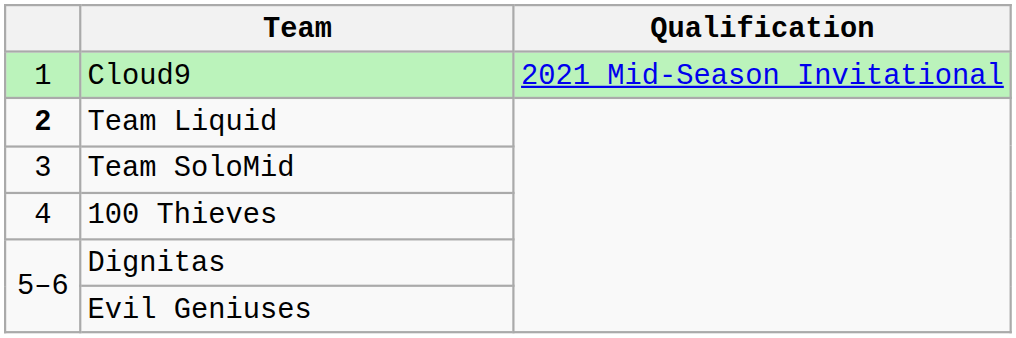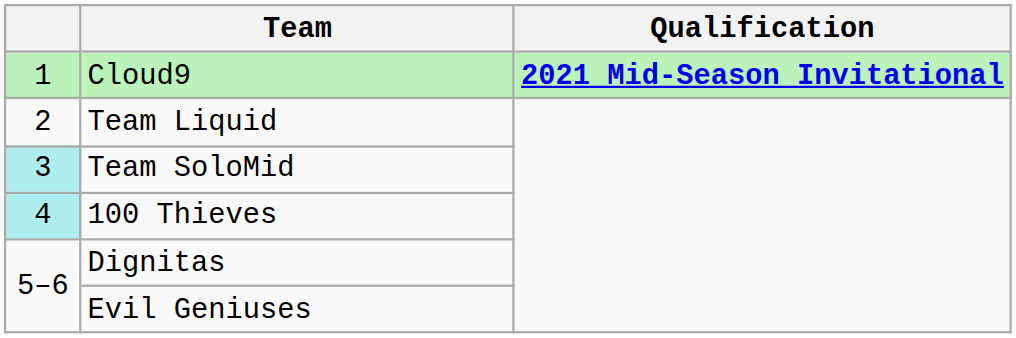(762, 75) normal -> (762, 75) bold
(43, 122) bold -> (43, 122) normal
(43, 169) no background -> (43, 169) paleturquoise background
(43, 216) no background -> (43, 216) paleturquoise background
